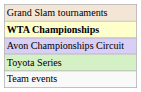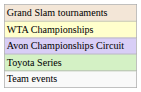(53, 29) bold -> (50, 29) normal
